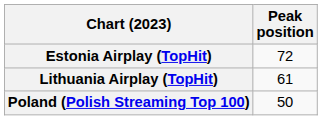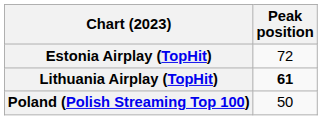(285, 79) normal -> (285, 79) bold
